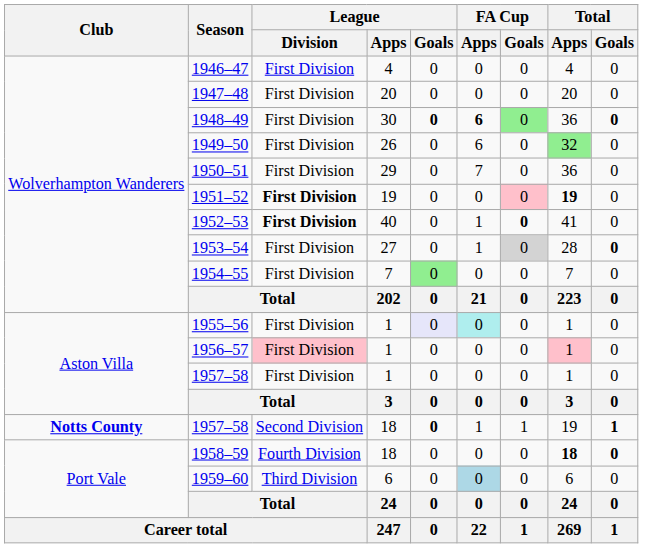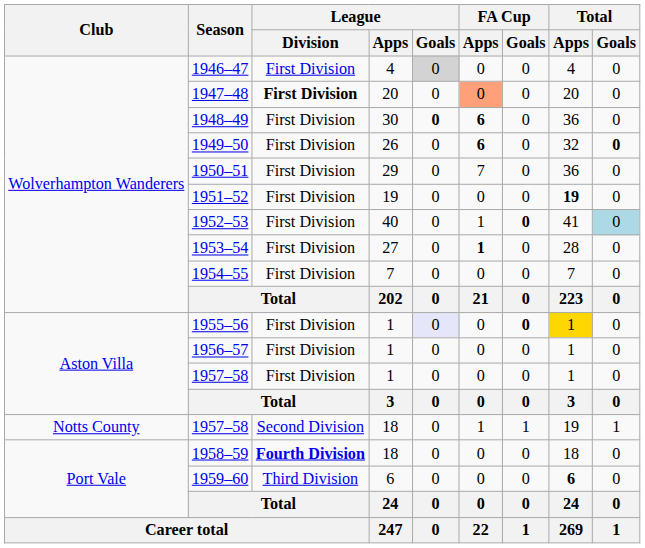(434, 68) no background -> (436, 68) lightgrey background
(309, 94) normal -> (310, 94) bold
(479, 94) no background -> (481, 94) lightsalmon background
(524, 119) lightgreen background -> (526, 119) no background
(614, 119) bold -> (616, 119) normal
(479, 145) normal -> (481, 145) bold
(569, 145) lightgreen background -> (571, 145) no background
(614, 145) normal -> (616, 145) bold
(309, 196) bold -> (310, 196) normal
(524, 196) pink background -> (526, 196) no background
(309, 222) bold -> (310, 222) normal
(614, 222) no background -> (616, 222) lightblue background
(479, 247) normal -> (481, 247) bold
(524, 247) lightgrey background -> (526, 247) no background
(614, 247) bold -> (616, 247) normal
(434, 273) lightgreen background -> (436, 273) no background
(479, 324) paleturquoise background -> (481, 324) no background
(524, 324) normal -> (526, 324) bold
(569, 324) no background -> (571, 324) gold background
(309, 350) pink background -> (310, 350) no background
(569, 350) pink background -> (571, 350) no background
(96, 427) bold -> (96, 427) normal
(434, 427) bold -> (436, 427) normal
(614, 427) bold -> (616, 427) normal
(309, 453) normal -> (310, 453) bold
(569, 453) bold -> (571, 453) normal
(614, 453) bold -> (616, 453) normal
(479, 478) lightblue background -> (481, 478) no background
(569, 478) normal -> (571, 478) bold
